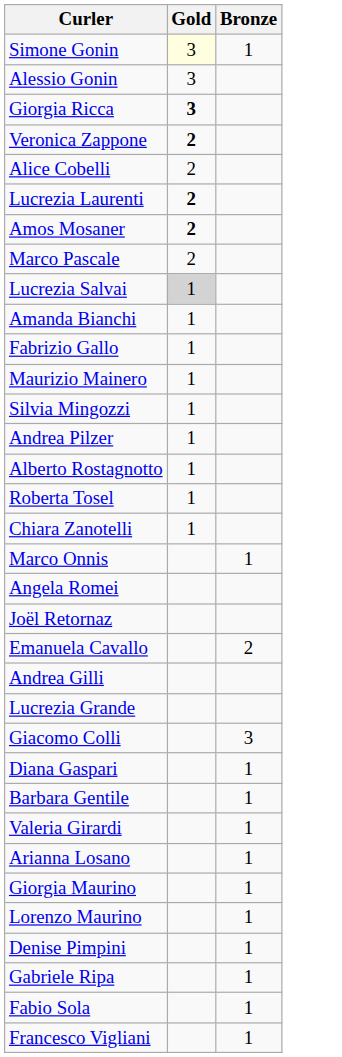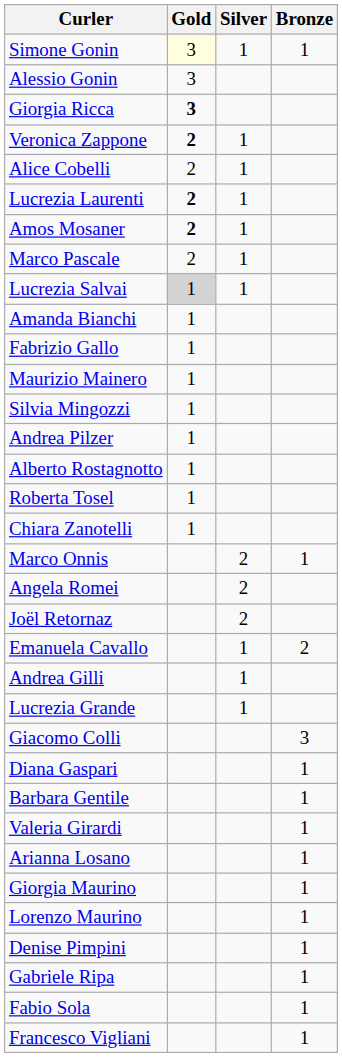+ column: (243, 19)
